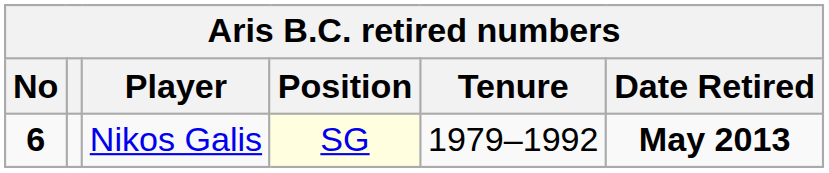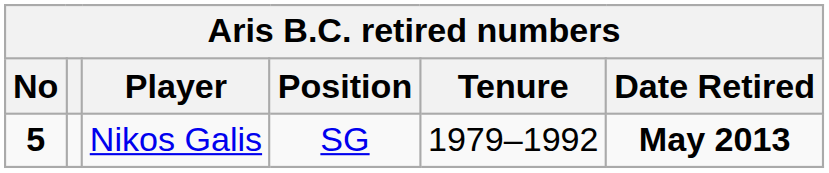(36, 139) 6 -> (36, 139) 5
(345, 139) lightyellow background -> (345, 139) no background
